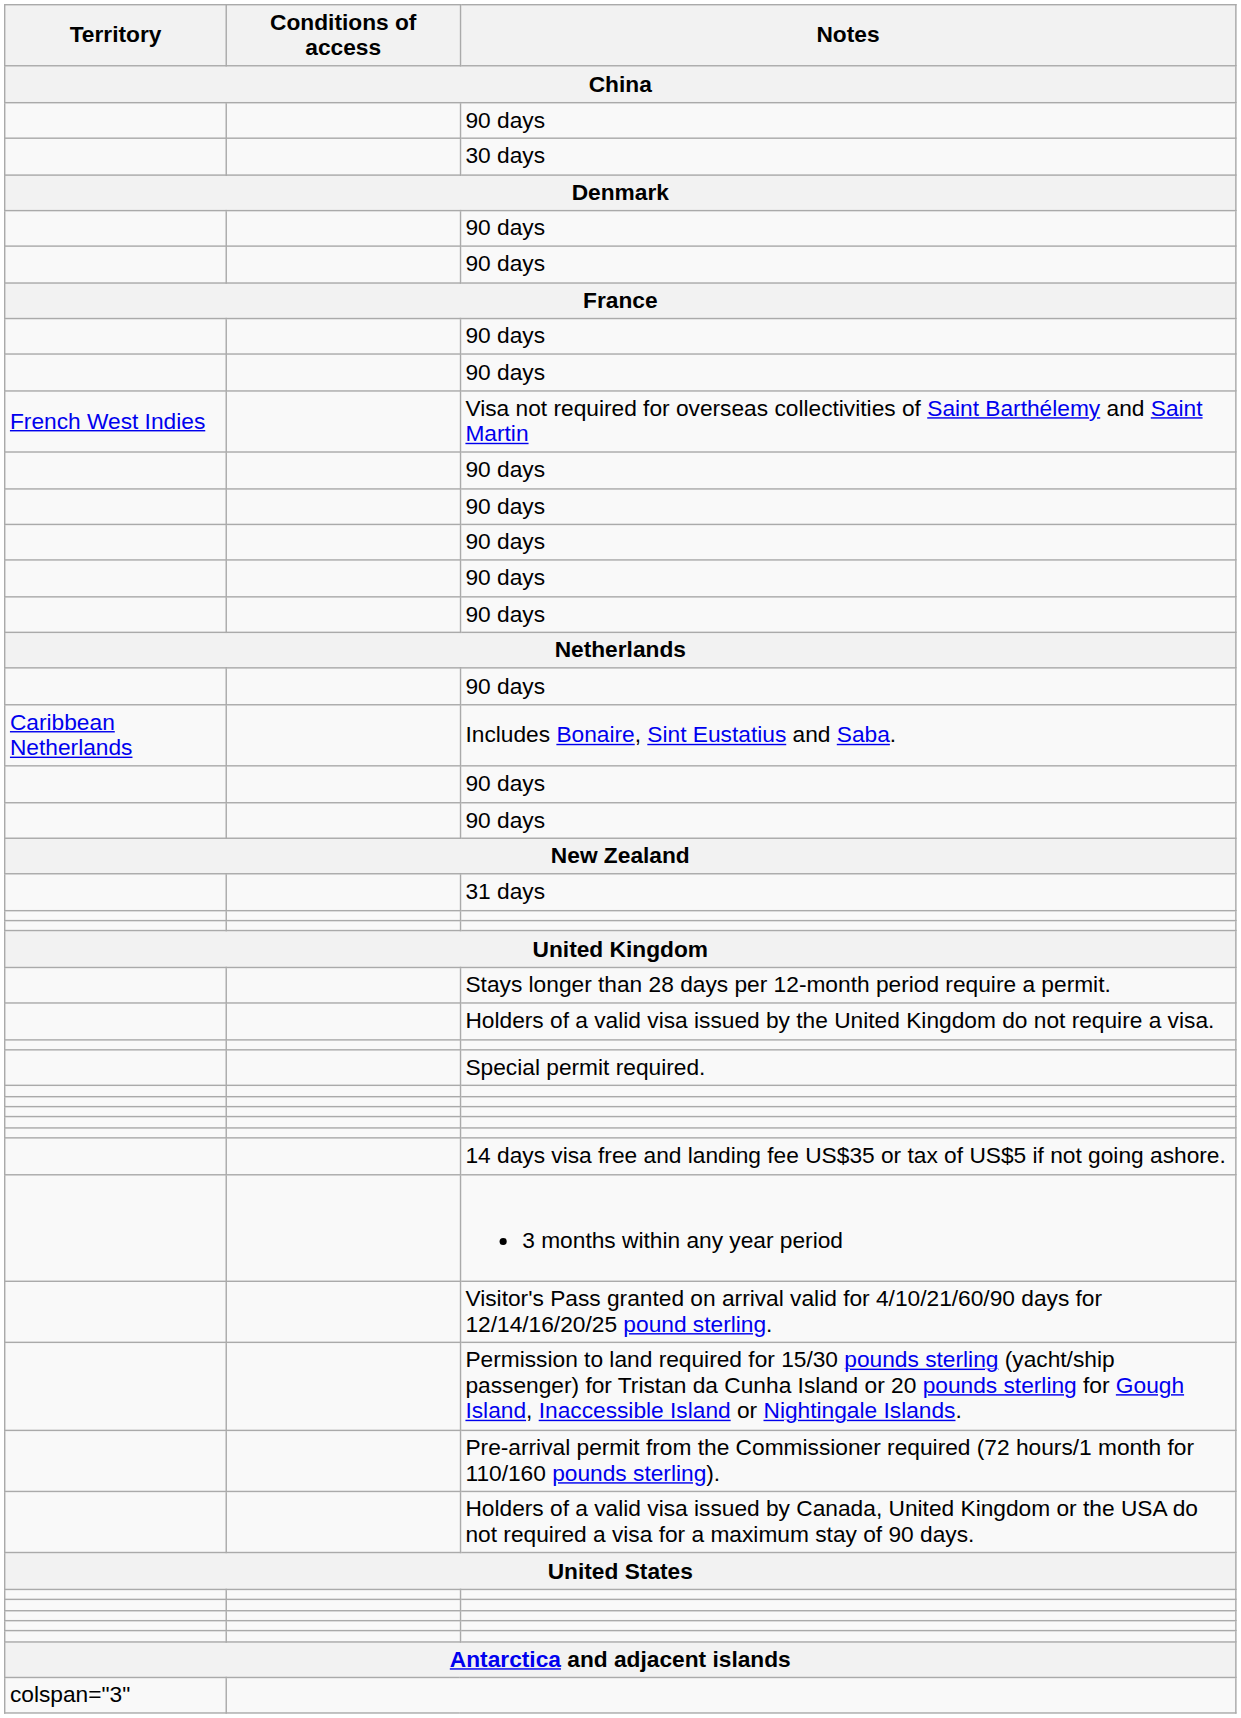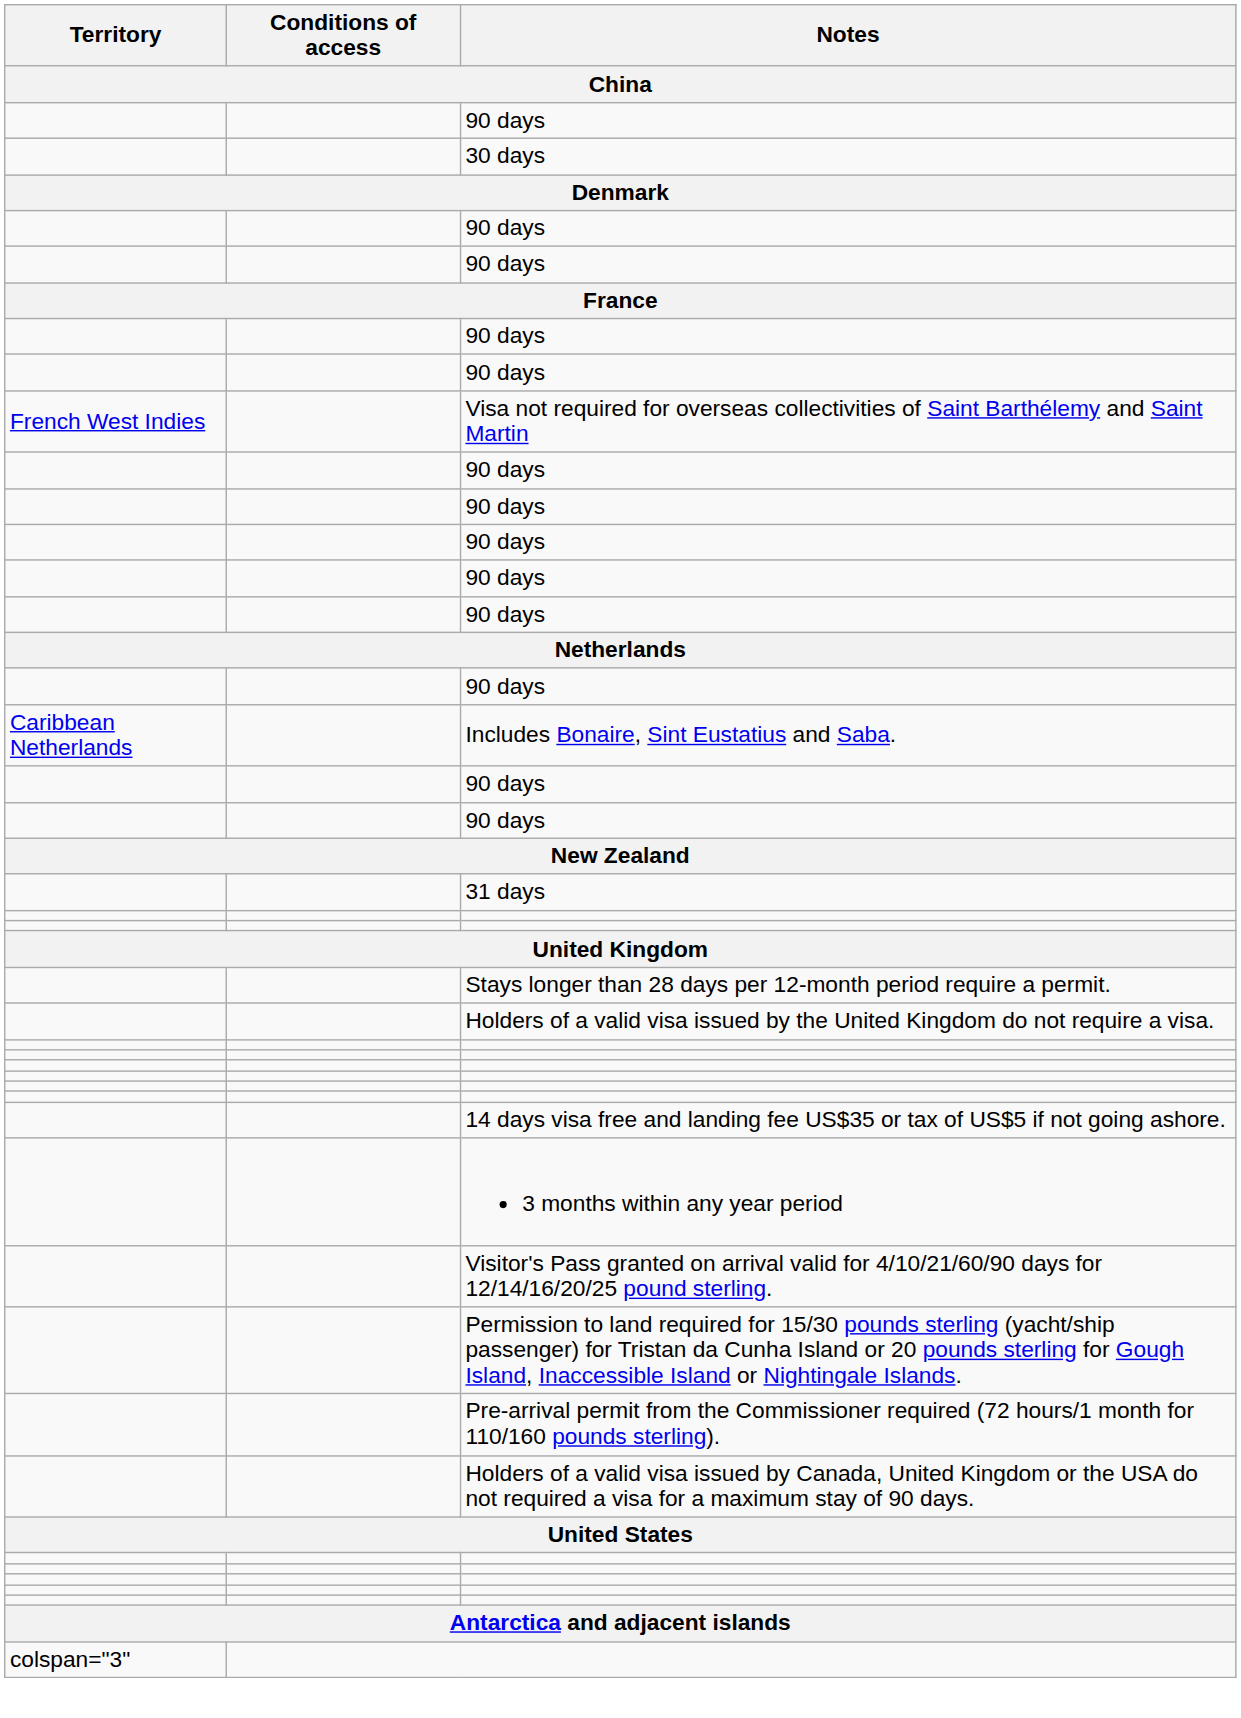- row: (116, 1068)
